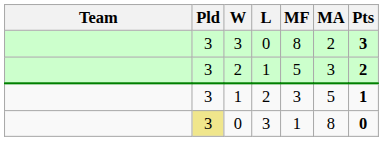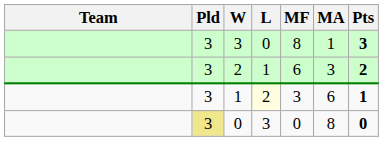(331, 43) 2 -> (331, 43) 1
(297, 69) 5 -> (297, 69) 6
(266, 97) no background -> (266, 97) lightyellow background
(331, 97) 5 -> (331, 97) 6
(297, 123) 1 -> (297, 123) 0
